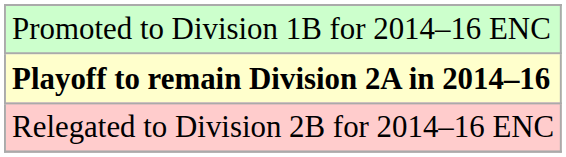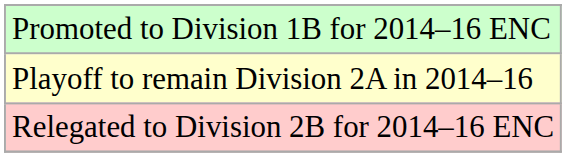(281, 77) bold -> (273, 77) normal
